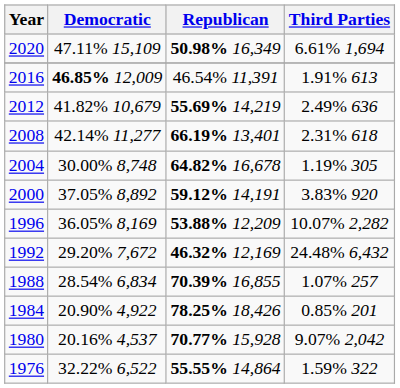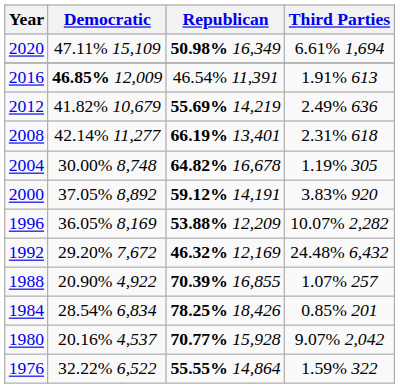(107, 281) 28.54% 6,834 -> (107, 281) 20.90% 4,922
(107, 310) 20.90% 4,922 -> (107, 310) 28.54% 6,834
